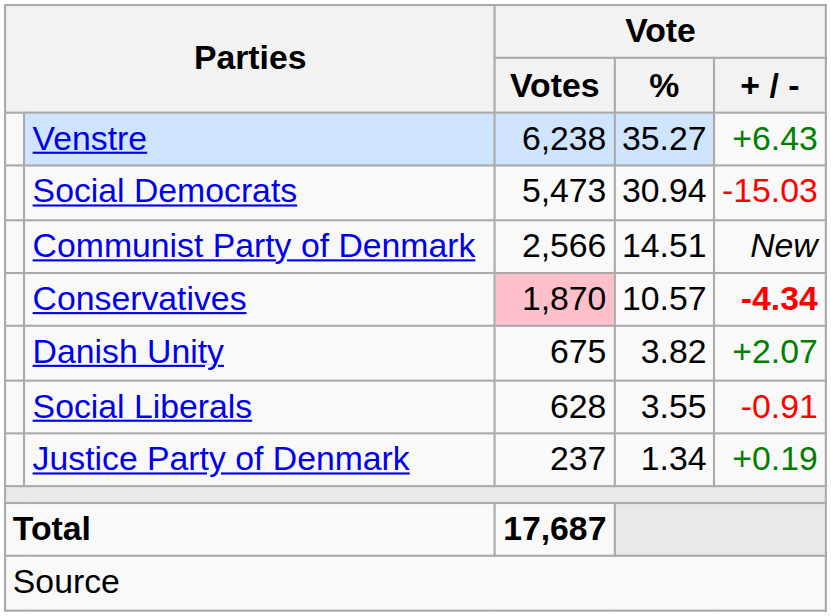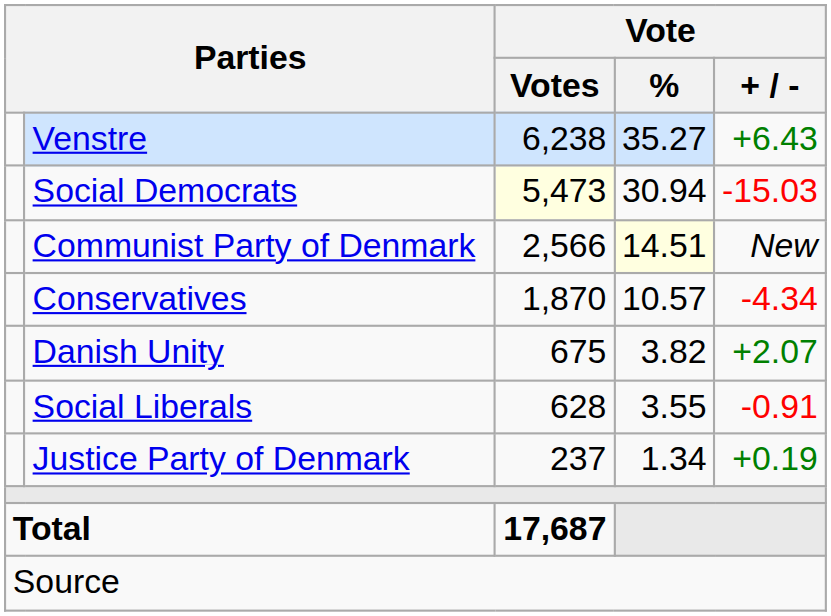(564, 191) no background -> (564, 191) lightyellow background
(664, 245) no background -> (664, 245) lightyellow background
(564, 298) pink background -> (564, 298) no background
(779, 298) bold -> (779, 298) normal
